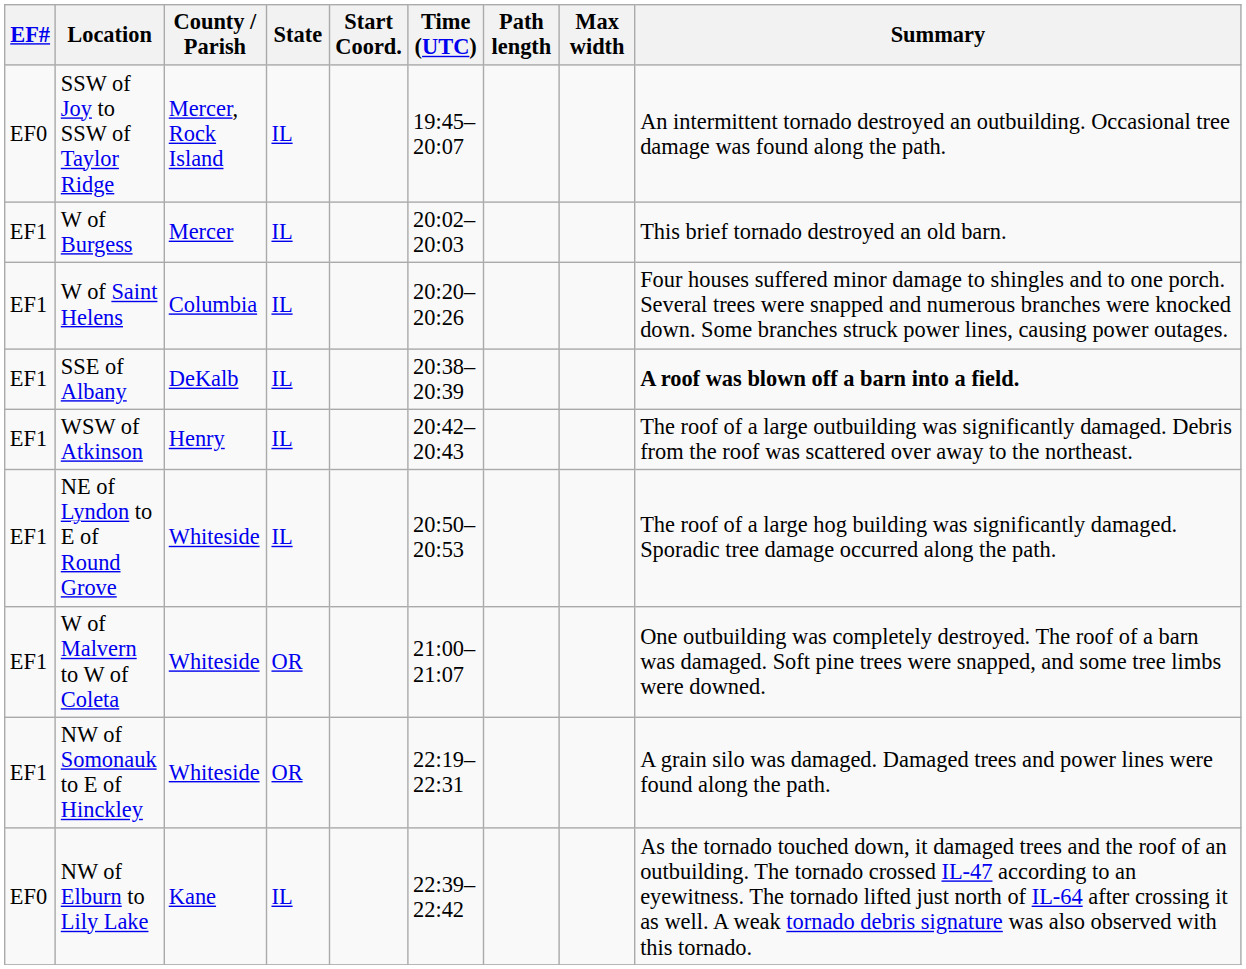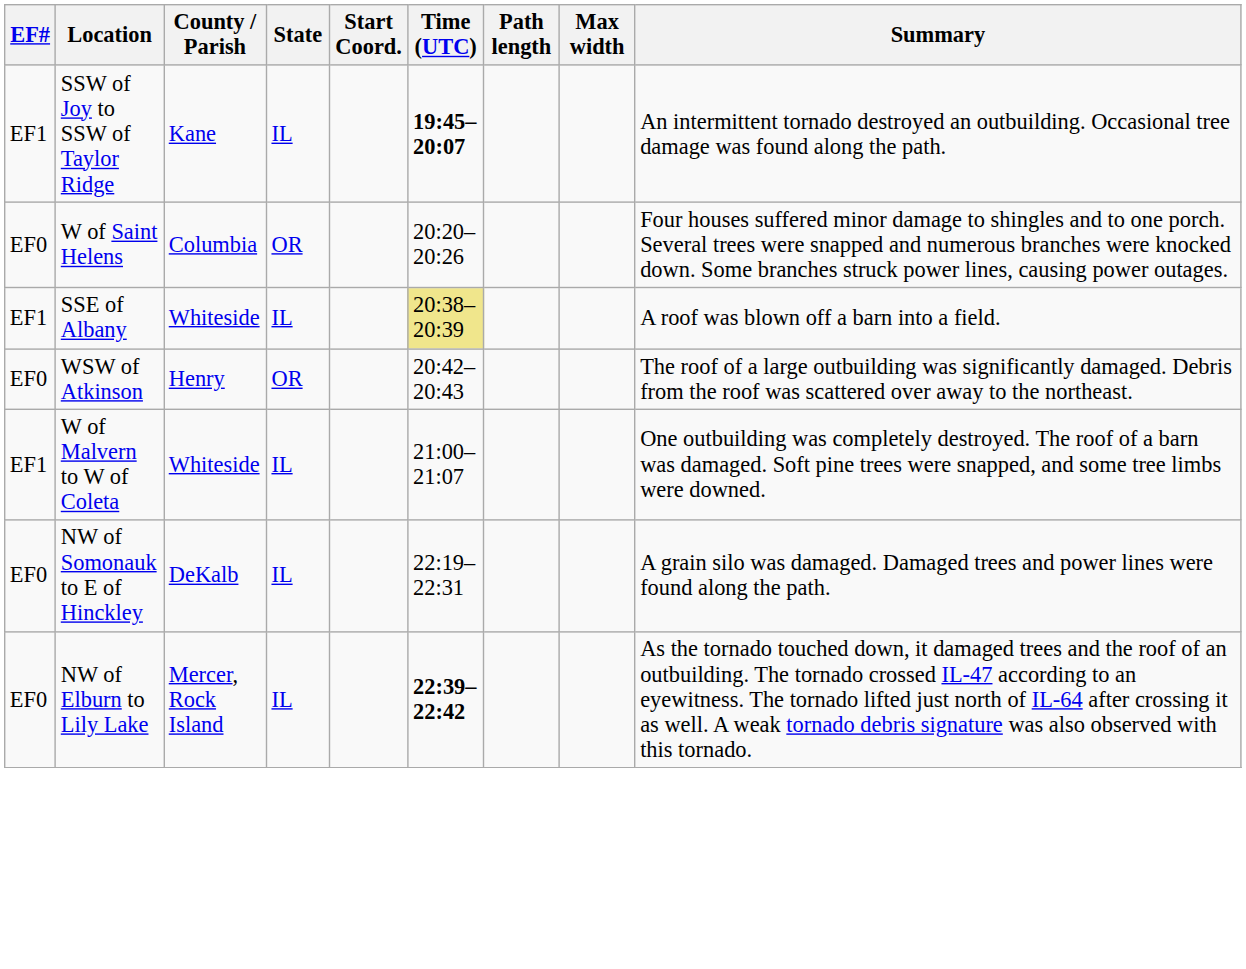(29, 133) EF0 -> (29, 133) EF1
(203, 133) Mercer, Rock Island -> (192, 133) Kane
(444, 133) normal -> (445, 133) bold
- row: (97, 231)
(29, 305) EF1 -> (29, 244) EF0
(282, 305) IL -> (287, 244) OR
(204, 378) DeKalb -> (214, 317) Whiteside
(444, 378) no background -> (444, 317) khaki background
(830, 378) bold -> (820, 317) normal
(29, 439) EF1 -> (29, 378) EF0
(282, 439) IL -> (287, 378) OR
- row: (107, 537)
(287, 661) OR -> (282, 464) IL
(29, 772) EF1 -> (29, 575) EF0
(214, 772) Whiteside -> (204, 575) DeKalb
(287, 772) OR -> (282, 575) IL
(192, 896) Kane -> (203, 699) Mercer, Rock Island
(444, 896) normal -> (445, 699) bold
